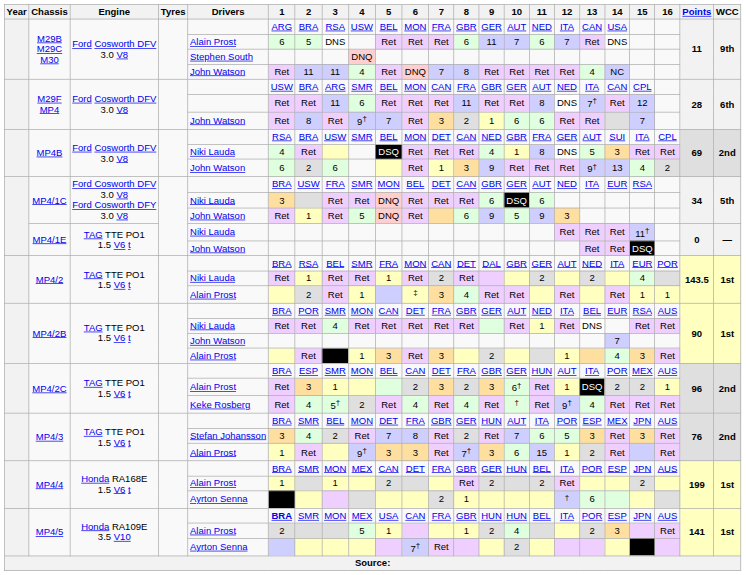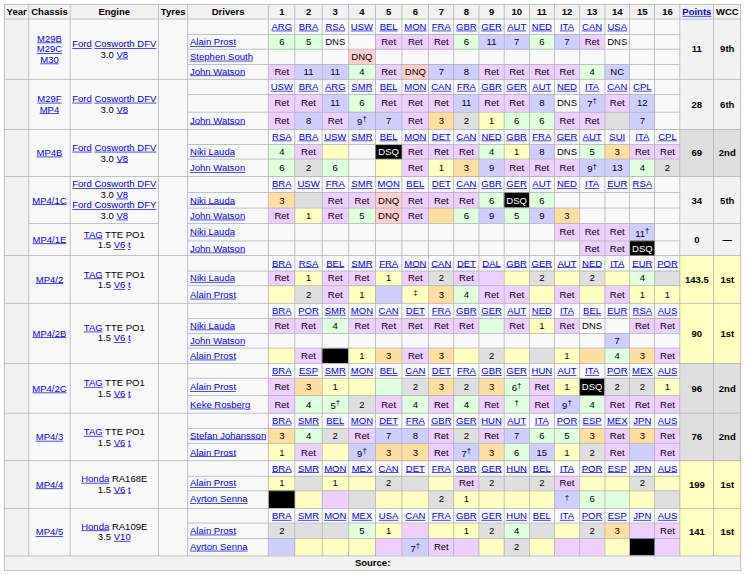(282, 515) bold -> (282, 515) normal
(492, 515) HUN -> (492, 515) GER
